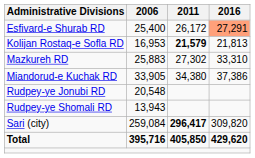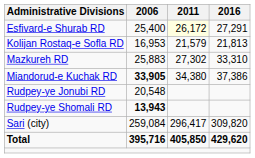(191, 28) no background -> (191, 28) lightyellow background
(232, 28) lightsalmon background -> (232, 28) no background
(191, 44) bold -> (191, 44) normal
(150, 76) normal -> (150, 76) bold
(150, 108) normal -> (150, 108) bold
(188, 124) bold -> (188, 124) normal
